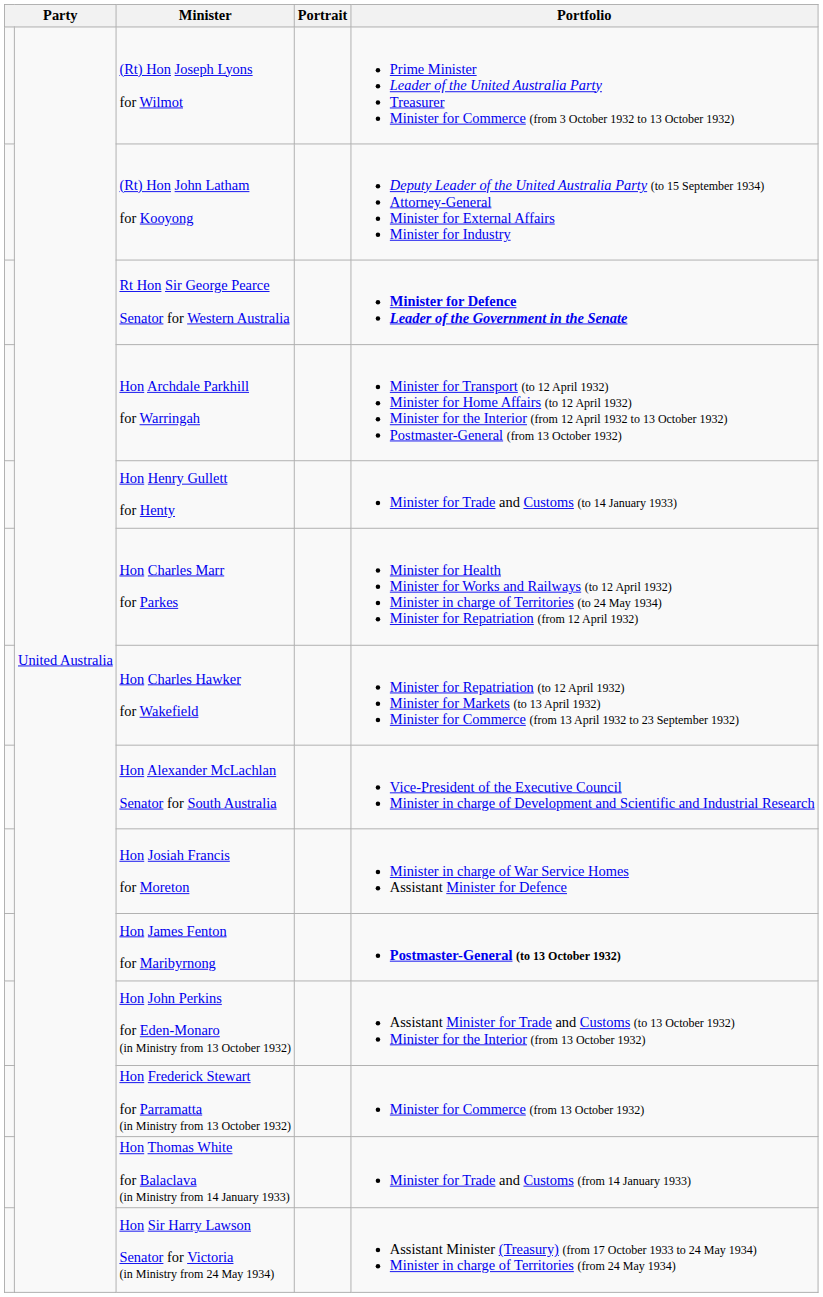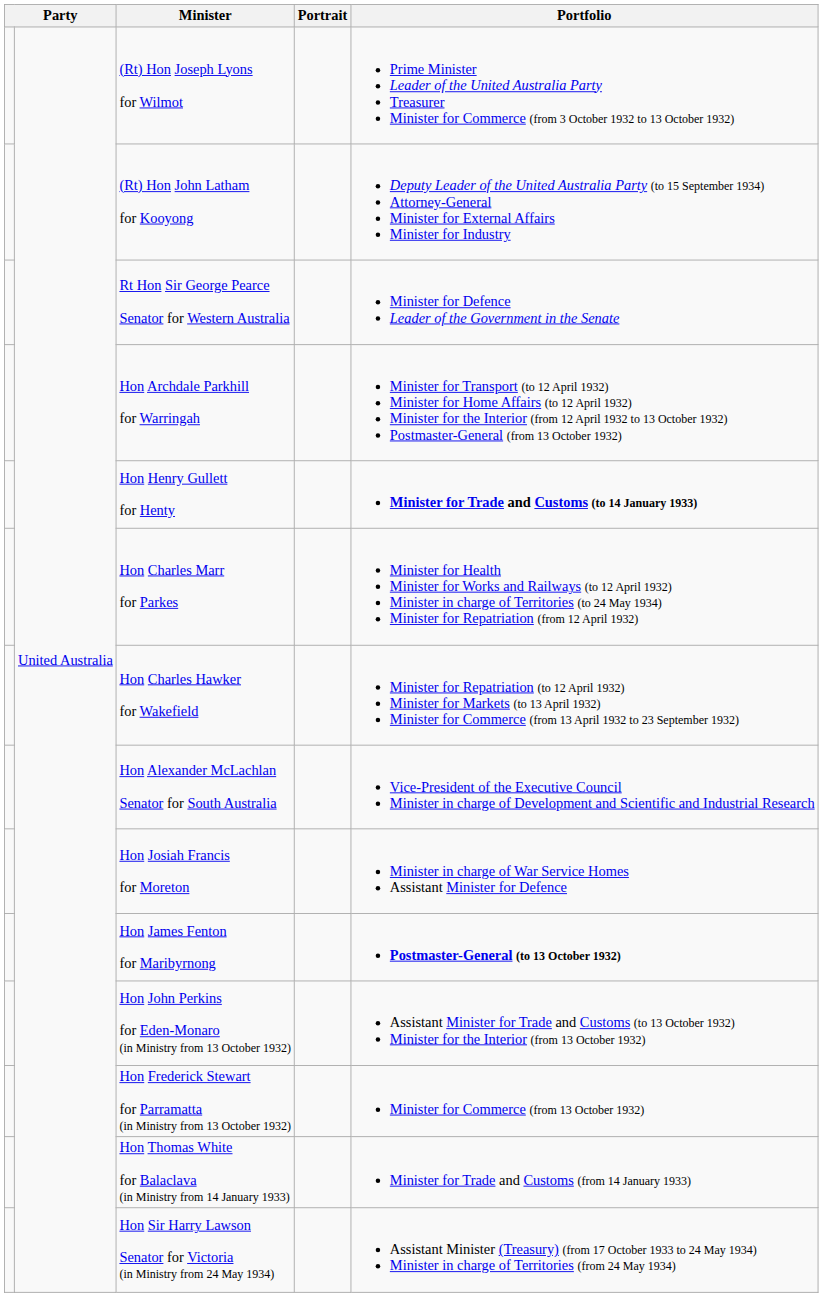(584, 310) bold -> (584, 310) normal
(584, 503) normal -> (584, 503) bold
